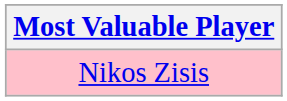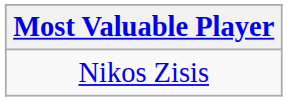(144, 72) pink background -> (144, 72) no background
